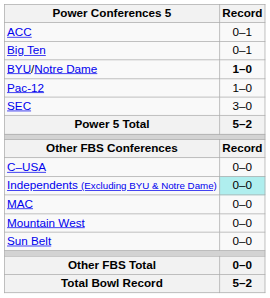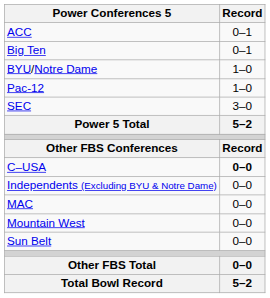(242, 69) bold -> (242, 69) normal
(242, 167) normal -> (242, 167) bold
(242, 185) paleturquoise background -> (242, 185) no background
